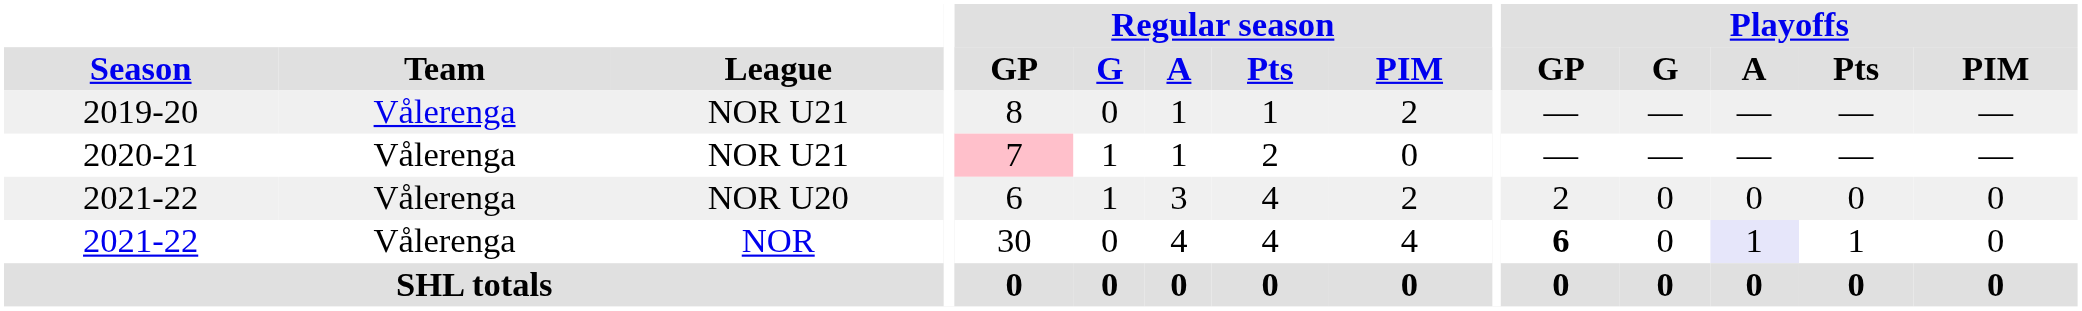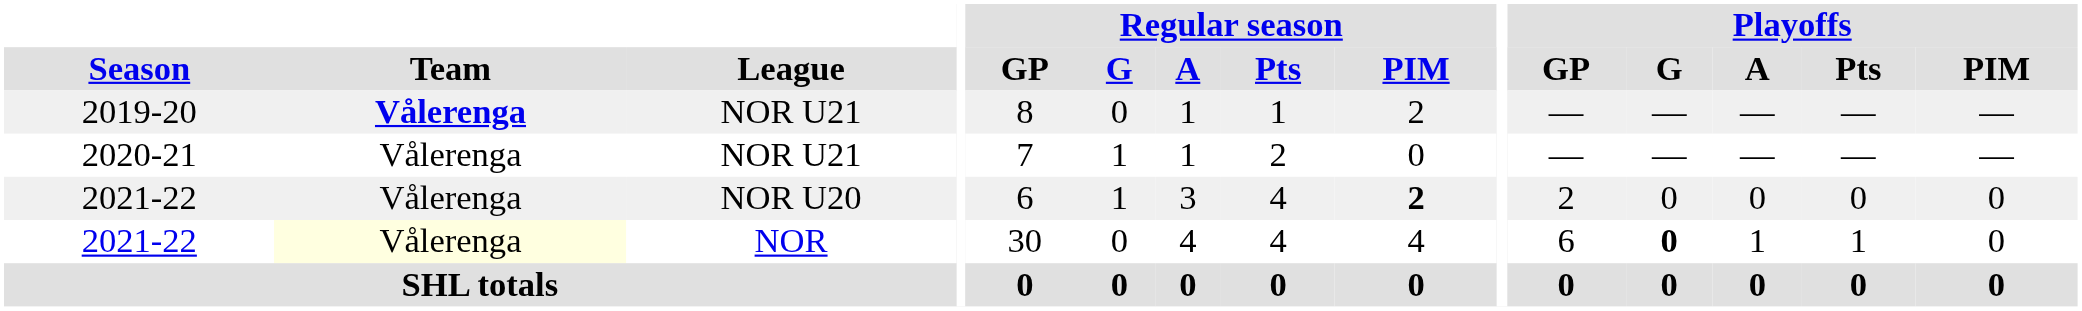(445, 111) normal -> (450, 111) bold
(1014, 154) pink background -> (1025, 154) no background
(1409, 197) normal -> (1416, 197) bold
(445, 241) no background -> (450, 241) lightyellow background
(1561, 241) bold -> (1566, 241) normal
(1665, 241) normal -> (1669, 241) bold
(1754, 241) lavender background -> (1757, 241) no background
